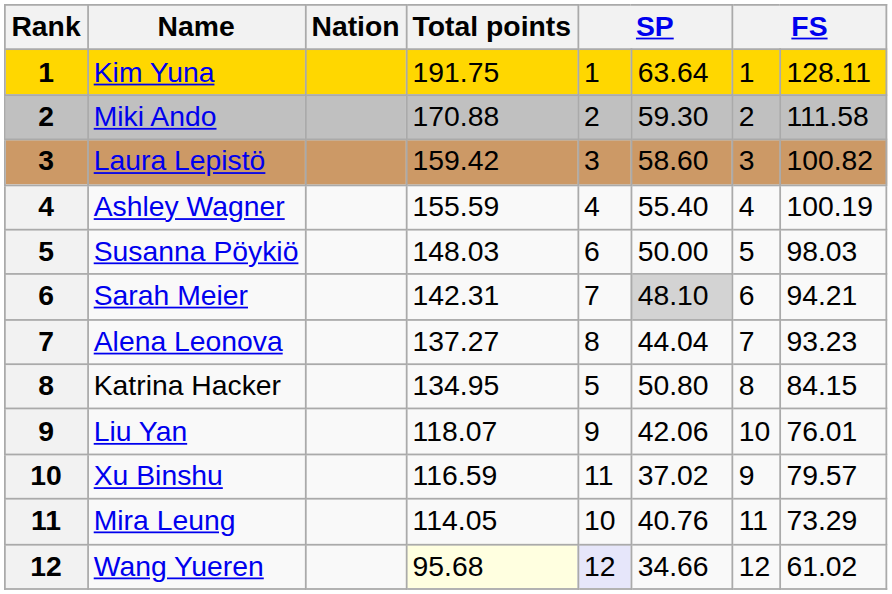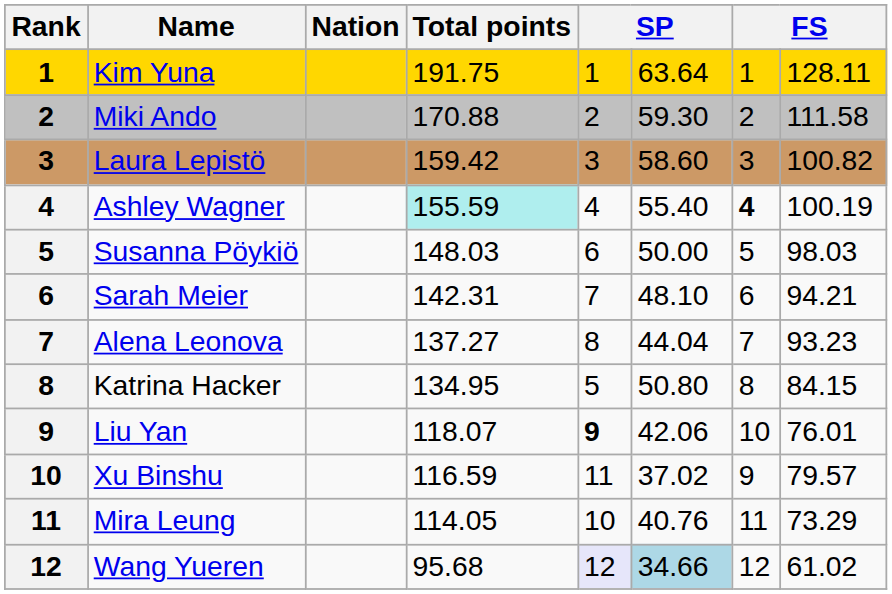(456, 206) no background -> (456, 206) paleturquoise background
(747, 206) normal -> (747, 206) bold
(673, 296) lightgrey background -> (673, 296) no background
(592, 431) normal -> (592, 431) bold
(448, 565) lightyellow background -> (448, 565) no background
(673, 565) no background -> (673, 565) lightblue background
